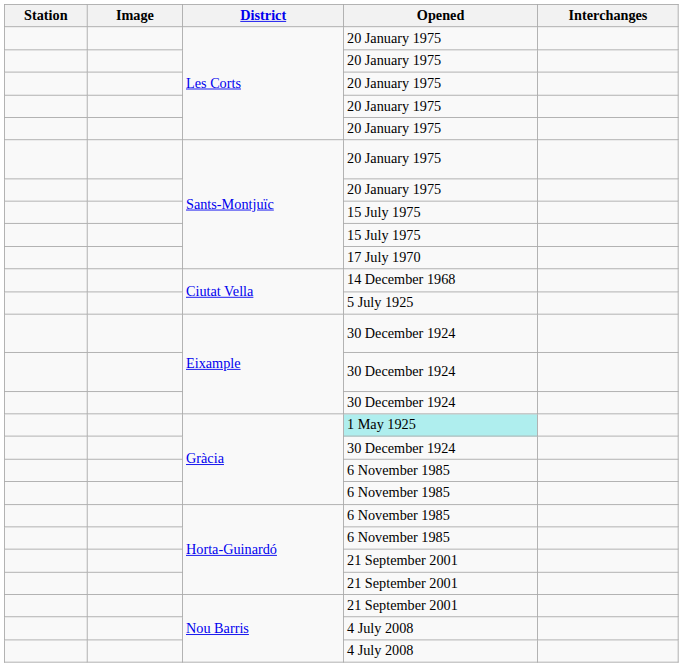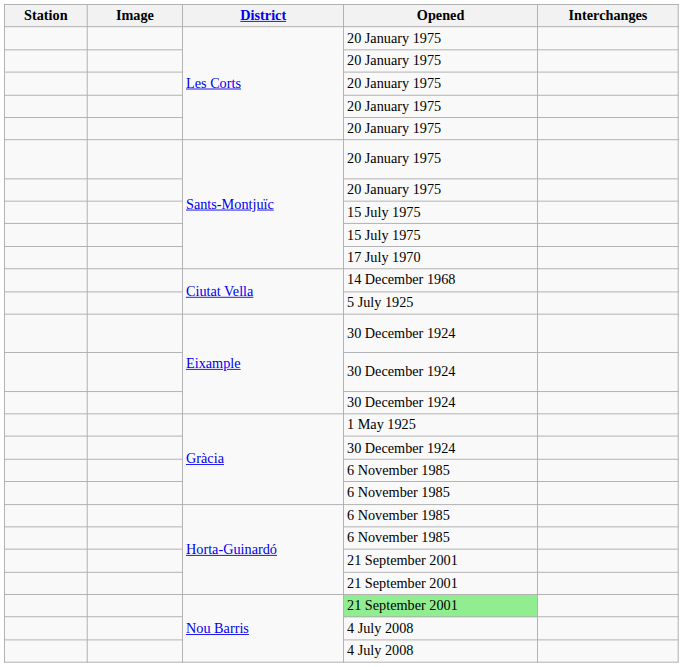(381, 425) paleturquoise background -> (381, 425) no background
(402, 605) no background -> (402, 605) lightgreen background
